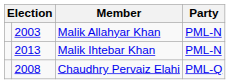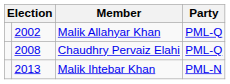(27, 32) 2003 -> (27, 32) 2002
(203, 32) PML-N -> (204, 32) PML-Q
rows swapped: (119, 69) <-> (107, 50)
